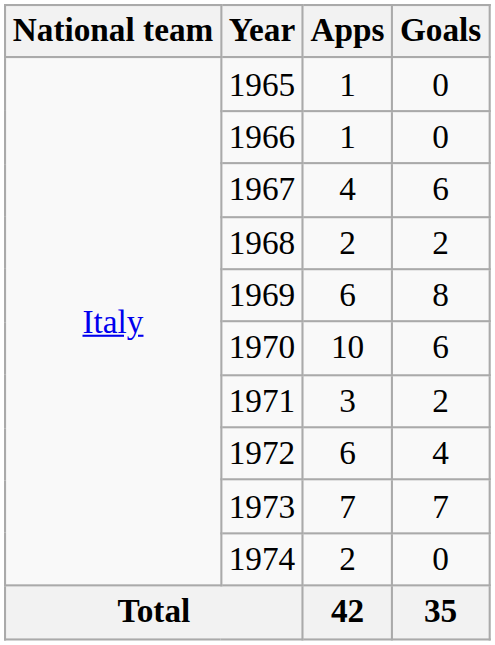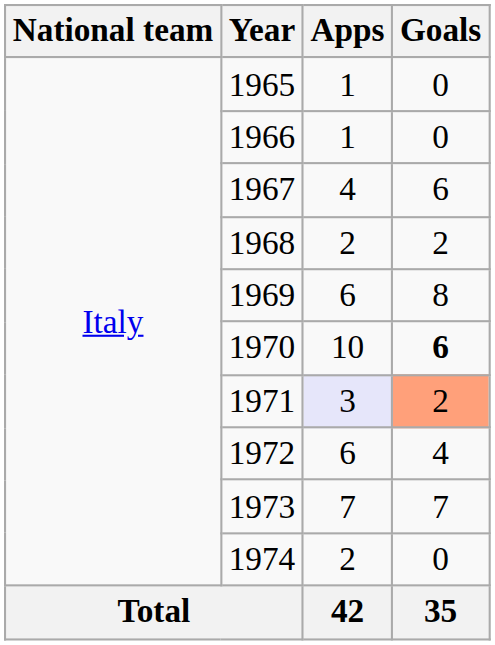(441, 347) normal -> (441, 347) bold
(348, 400) no background -> (348, 400) lavender background
(441, 400) no background -> (441, 400) lightsalmon background
